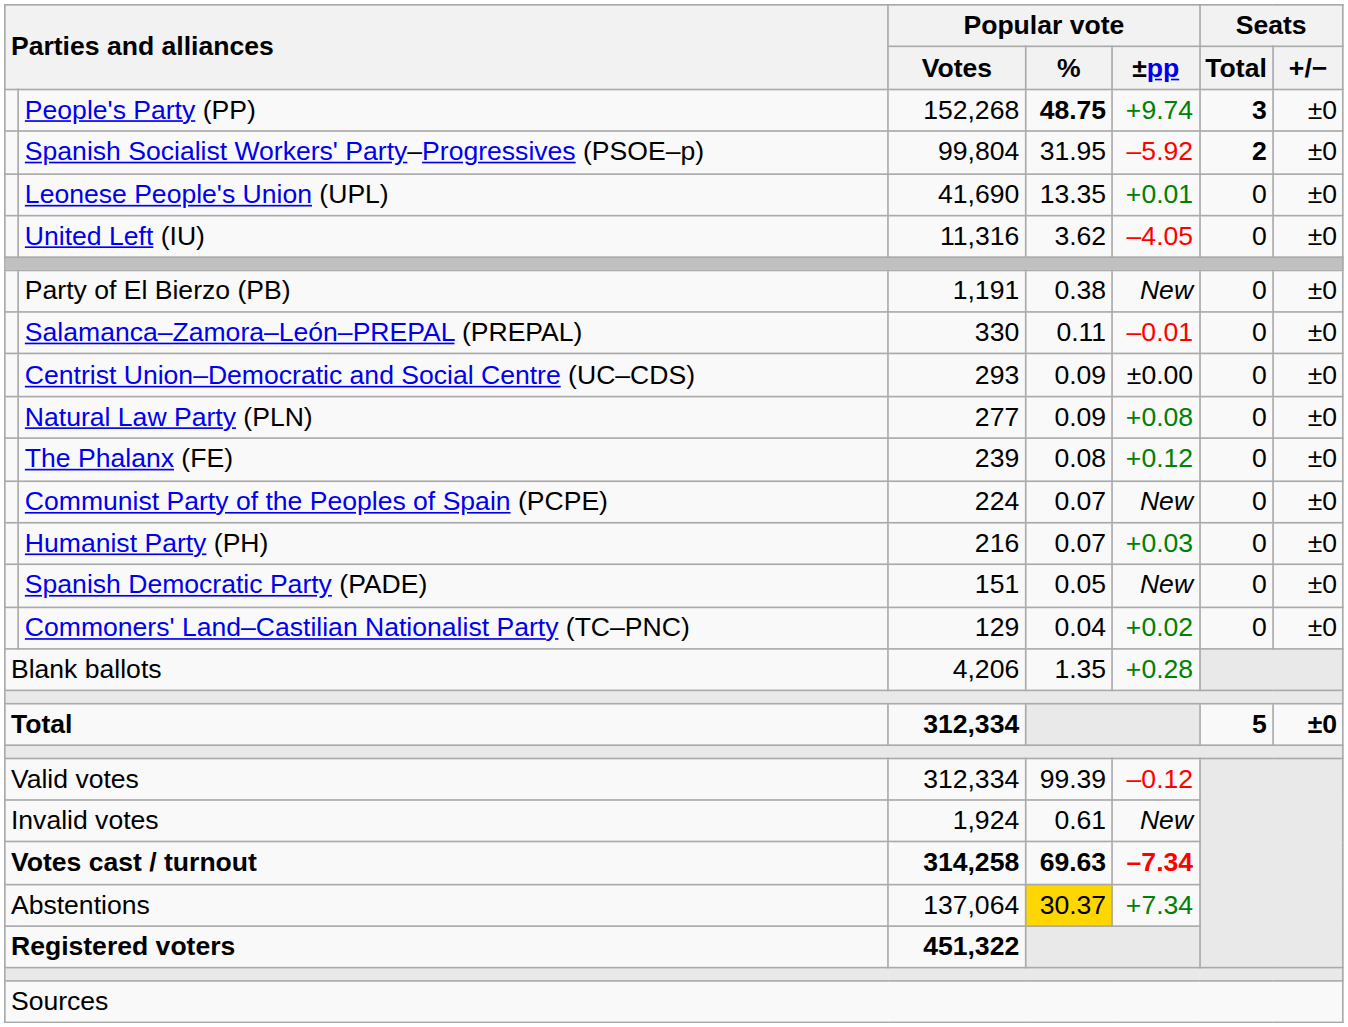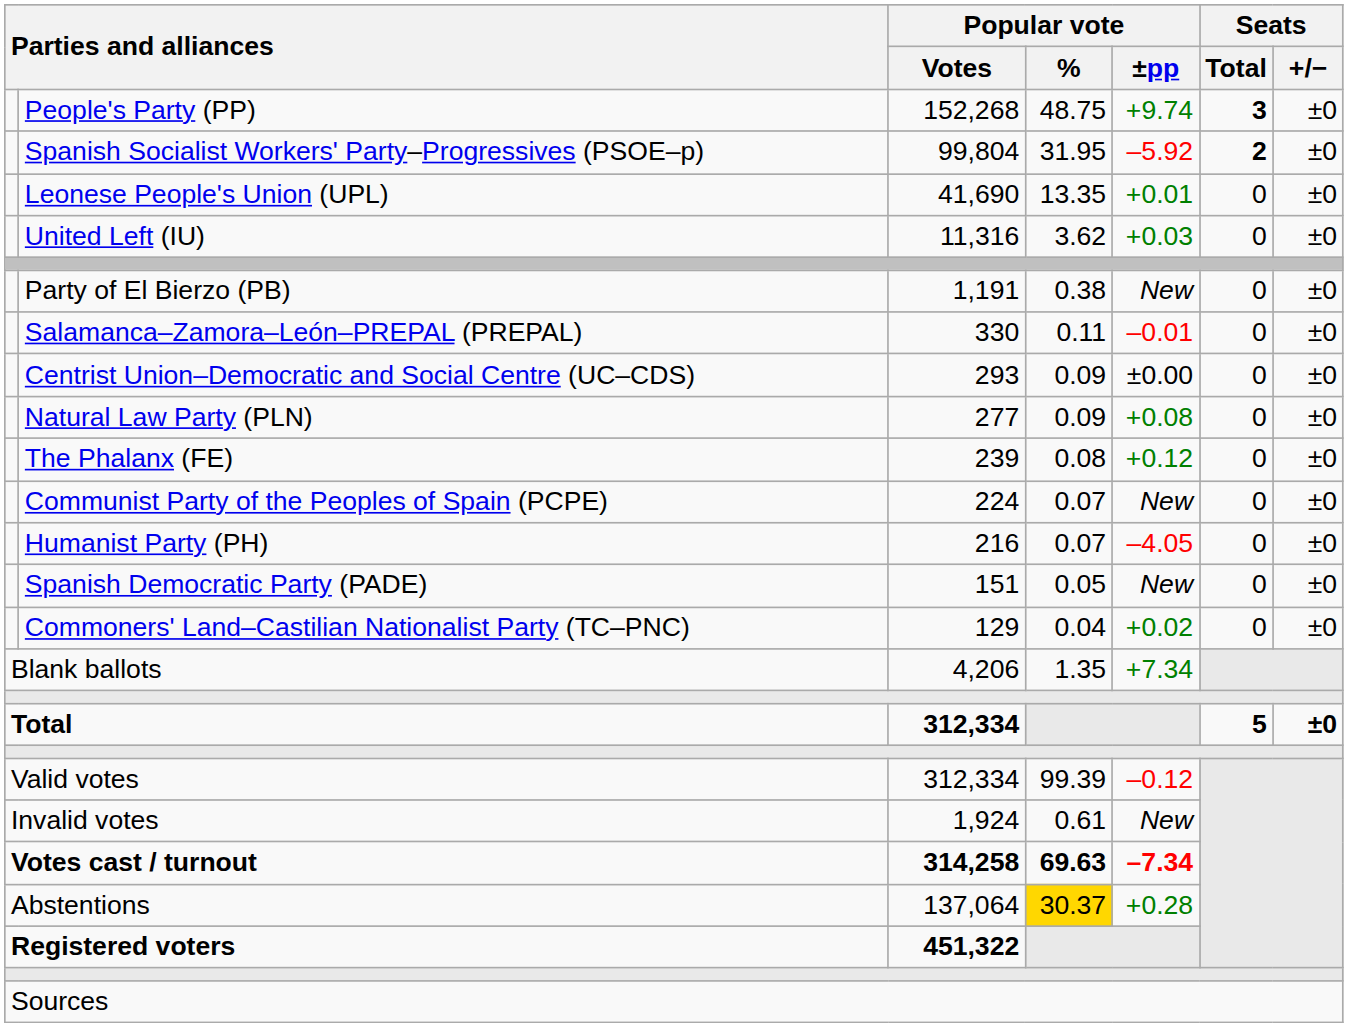(1073, 109) bold -> (1073, 109) normal
(1160, 236) –4.05 -> (1159, 236) +0.03
(1159, 543) +0.03 -> (1160, 543) –4.05
(1159, 669) +0.28 -> (1159, 669) +7.34
(1159, 904) +7.34 -> (1159, 904) +0.28
